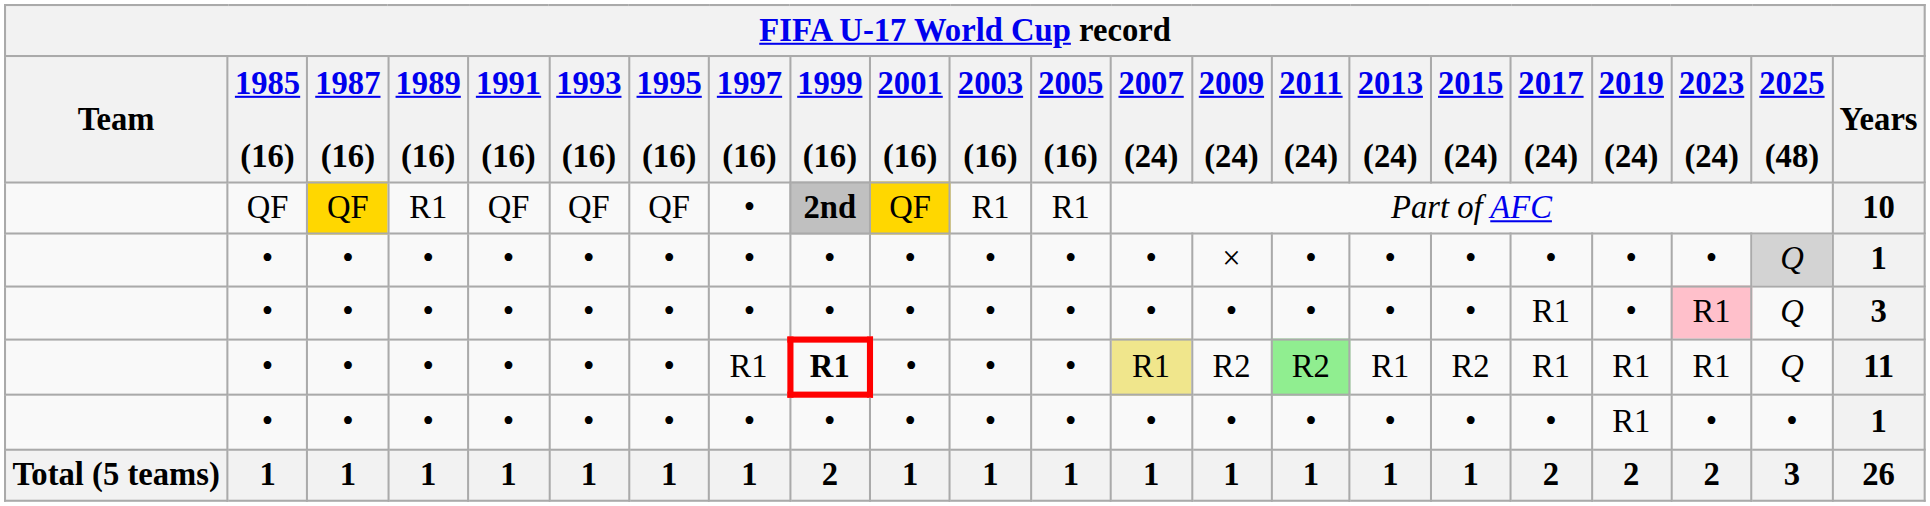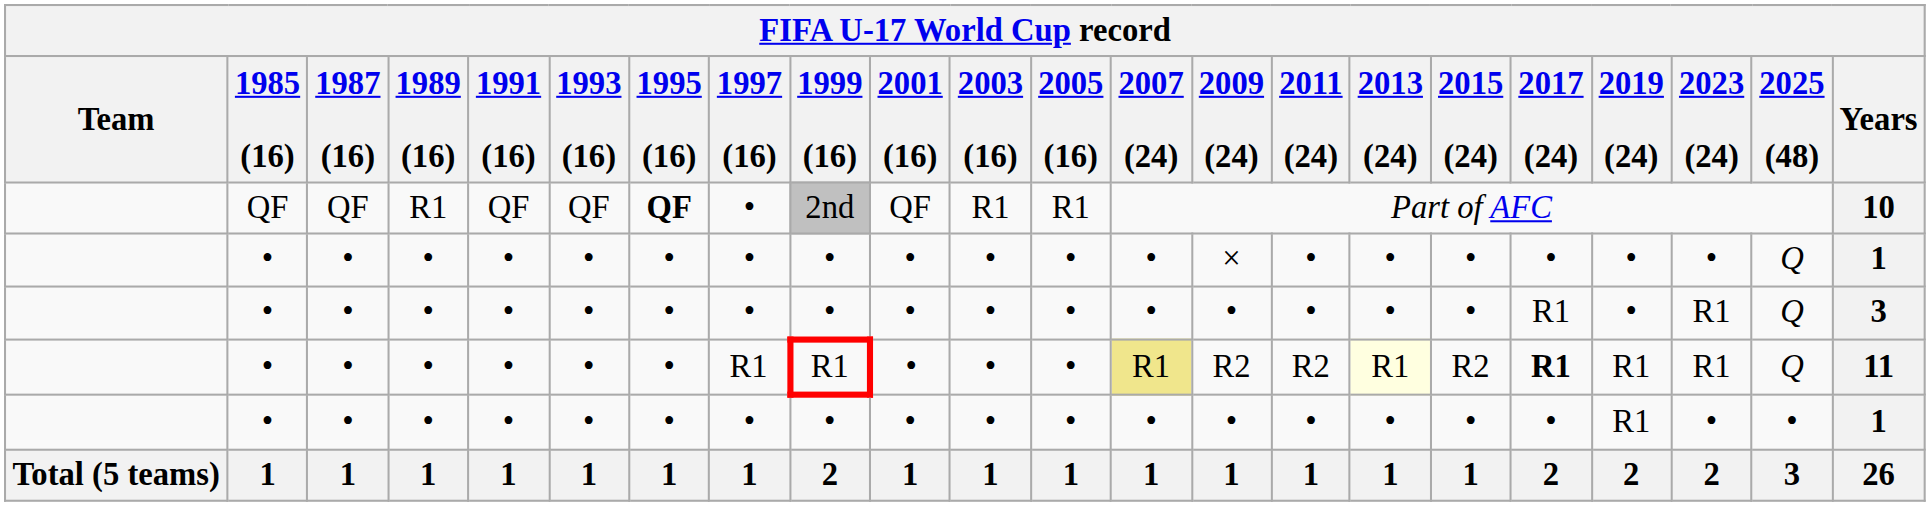(348, 207) gold background -> (348, 207) no background
(669, 207) normal -> (669, 207) bold
(830, 207) bold -> (830, 207) normal
(910, 207) gold background -> (910, 207) no background
(1792, 259) lightgrey background -> (1792, 259) no background
(1712, 311) pink background -> (1712, 311) no background
(830, 366) bold -> (830, 366) normal
(1311, 366) lightgreen background -> (1311, 366) no background
(1390, 366) no background -> (1390, 366) lightyellow background
(1551, 366) normal -> (1551, 366) bold
